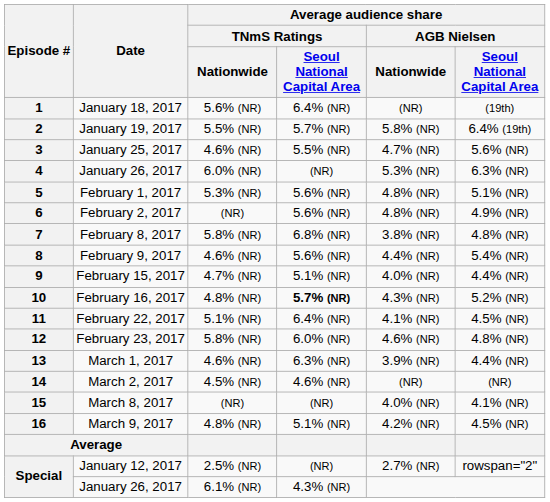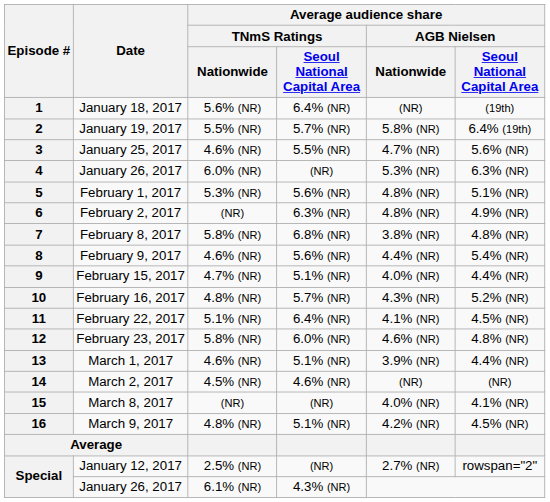(322, 213) 5.6% (NR) -> (322, 213) 6.3% (NR)
(322, 297) bold -> (322, 297) normal
(322, 360) 6.3% (NR) -> (322, 360) 5.1% (NR)
